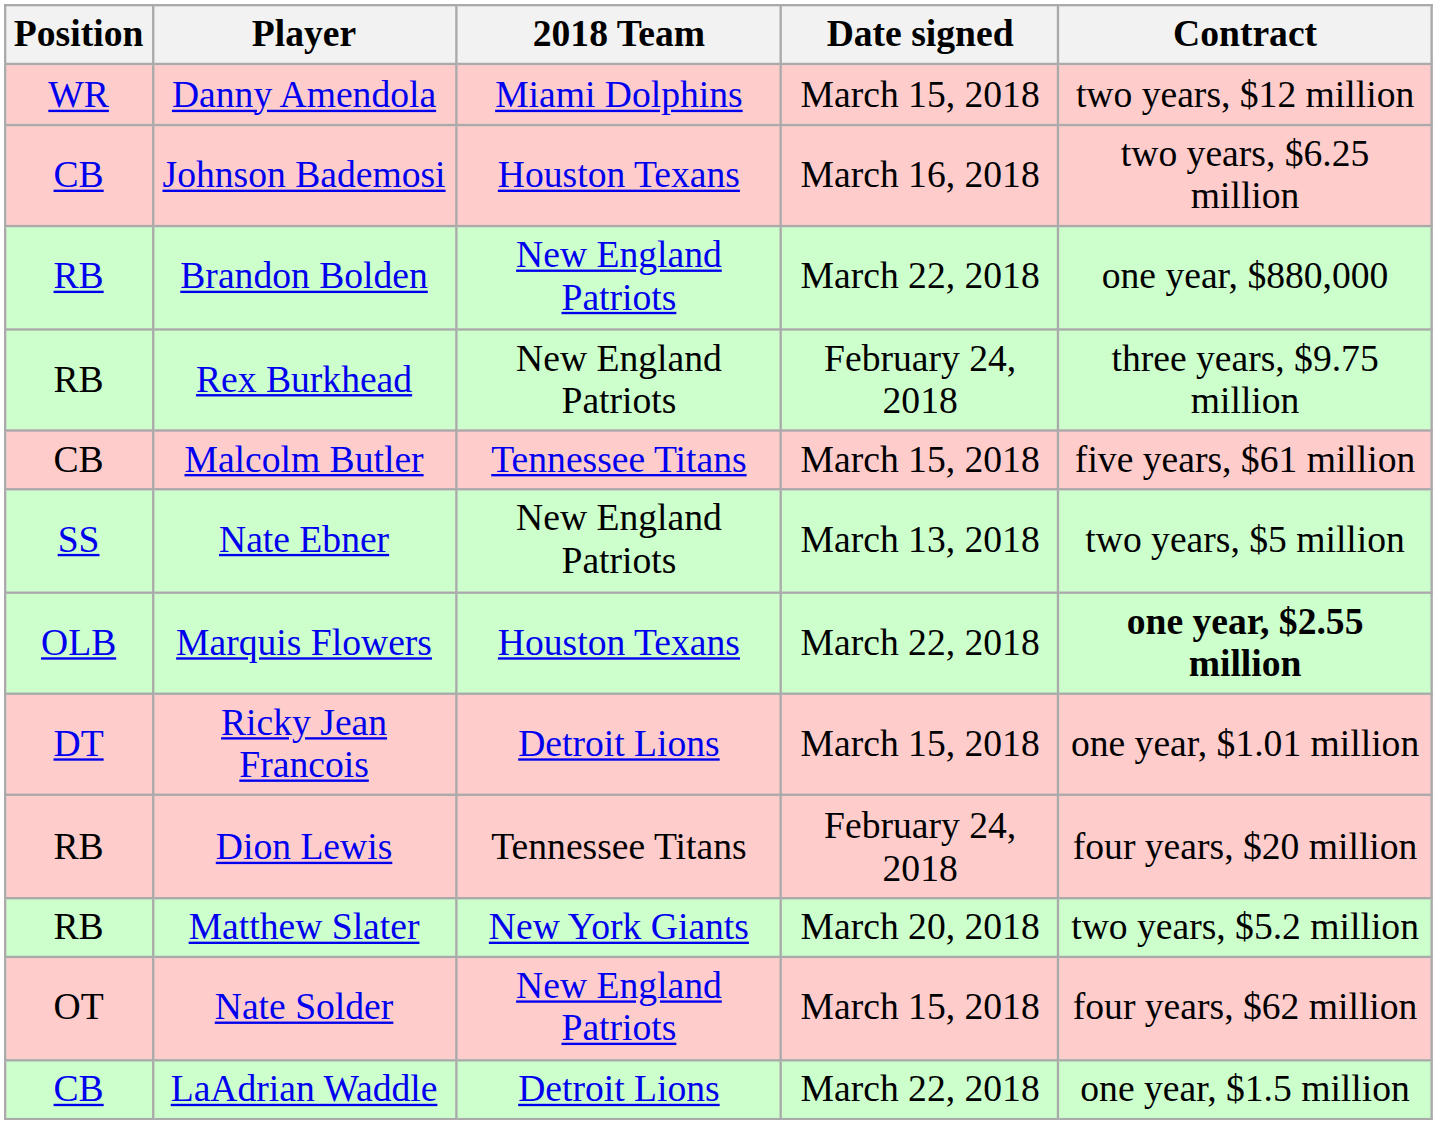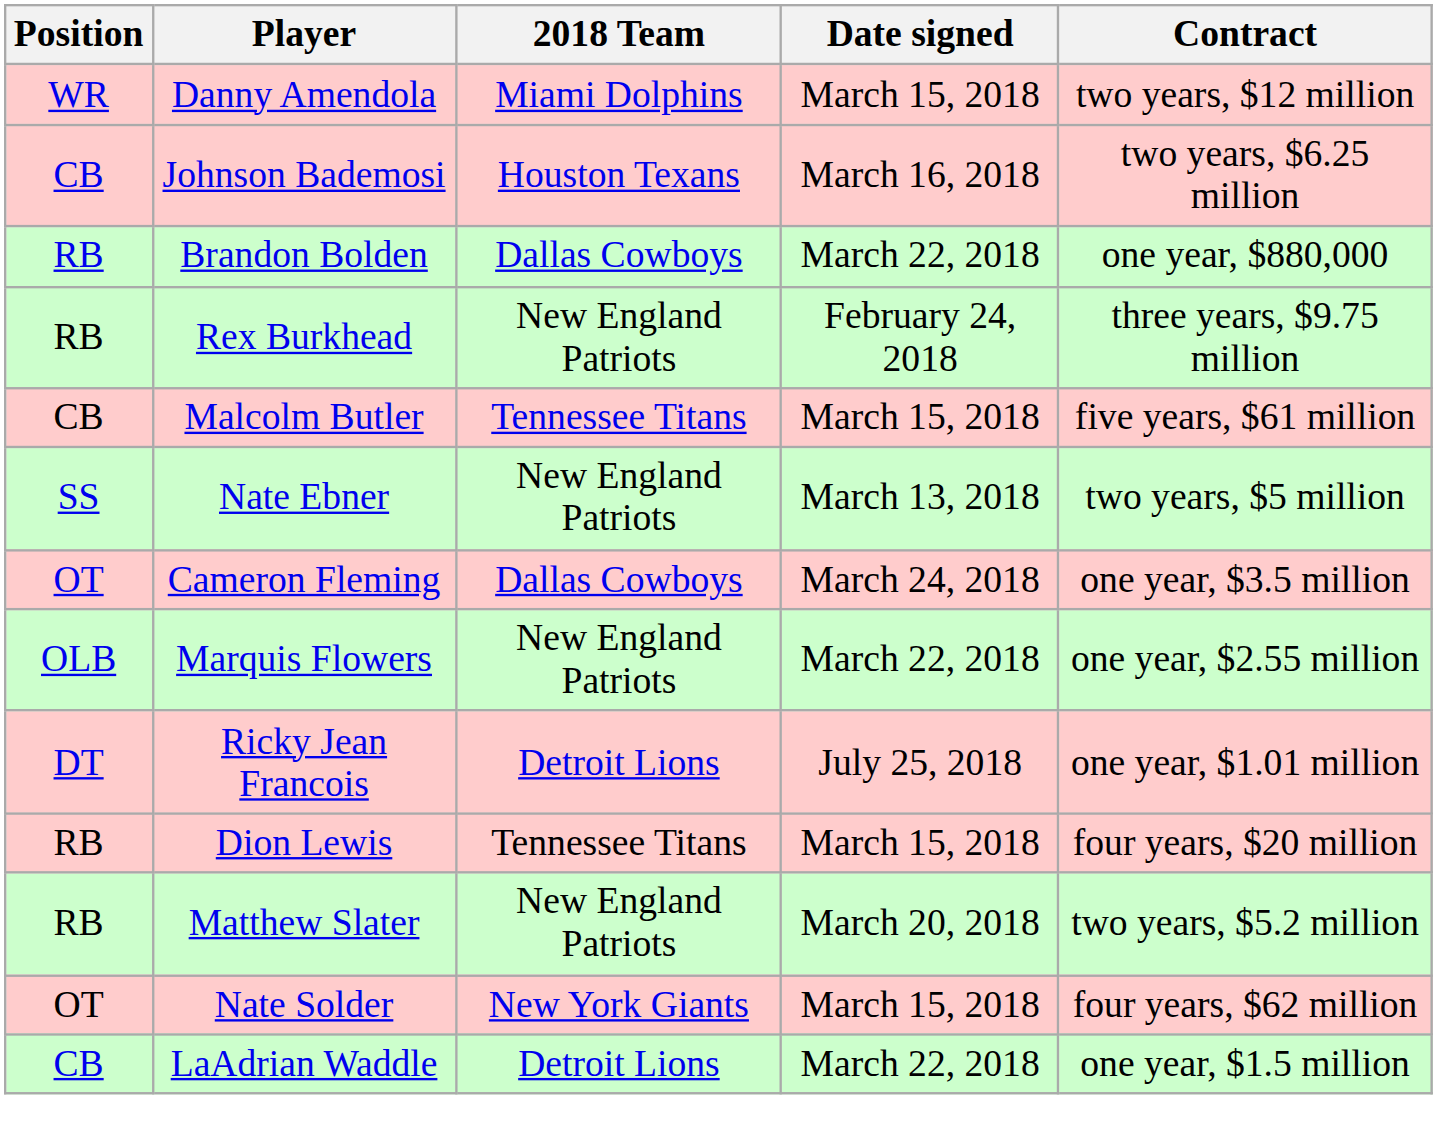(619, 276) New England Patriots -> (619, 255) Dallas Cowboys
+ row: (304, 578)
(619, 642) Houston Texans -> (619, 659) New England Patriots
(1245, 642) bold -> (1245, 659) normal
(920, 744) March 15, 2018 -> (920, 761) July 25, 2018
(920, 845) February 24, 2018 -> (920, 842) March 15, 2018
(619, 926) New York Giants -> (619, 922) New England Patriots
(619, 1007) New England Patriots -> (619, 1003) New York Giants
